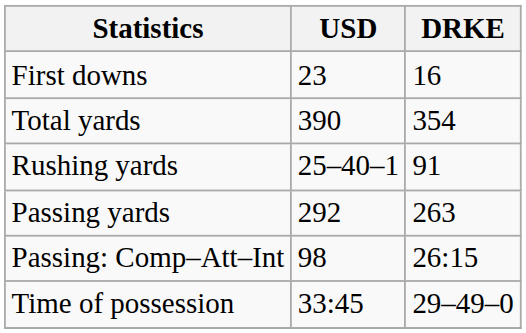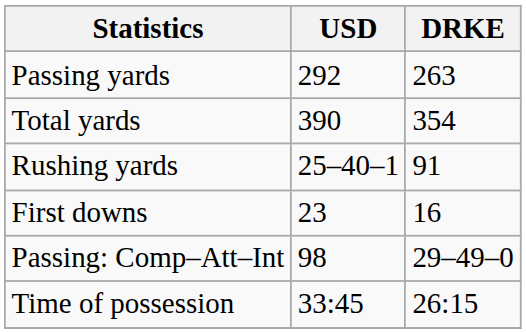rows swapped: (80, 74) <-> (91, 212)
(445, 258) 26:15 -> (463, 258) 29–49–0
(463, 303) 29–49–0 -> (445, 303) 26:15
